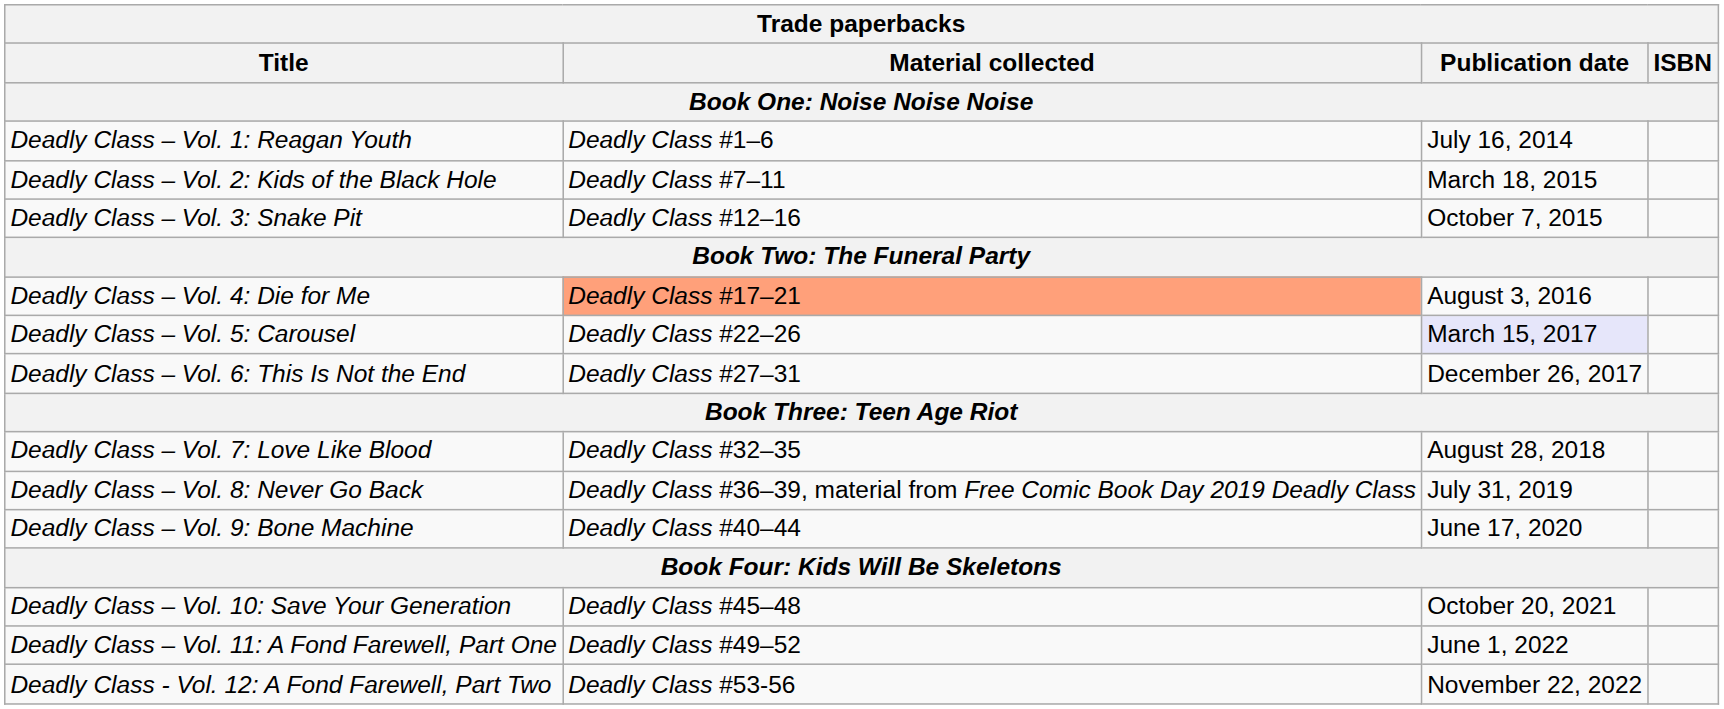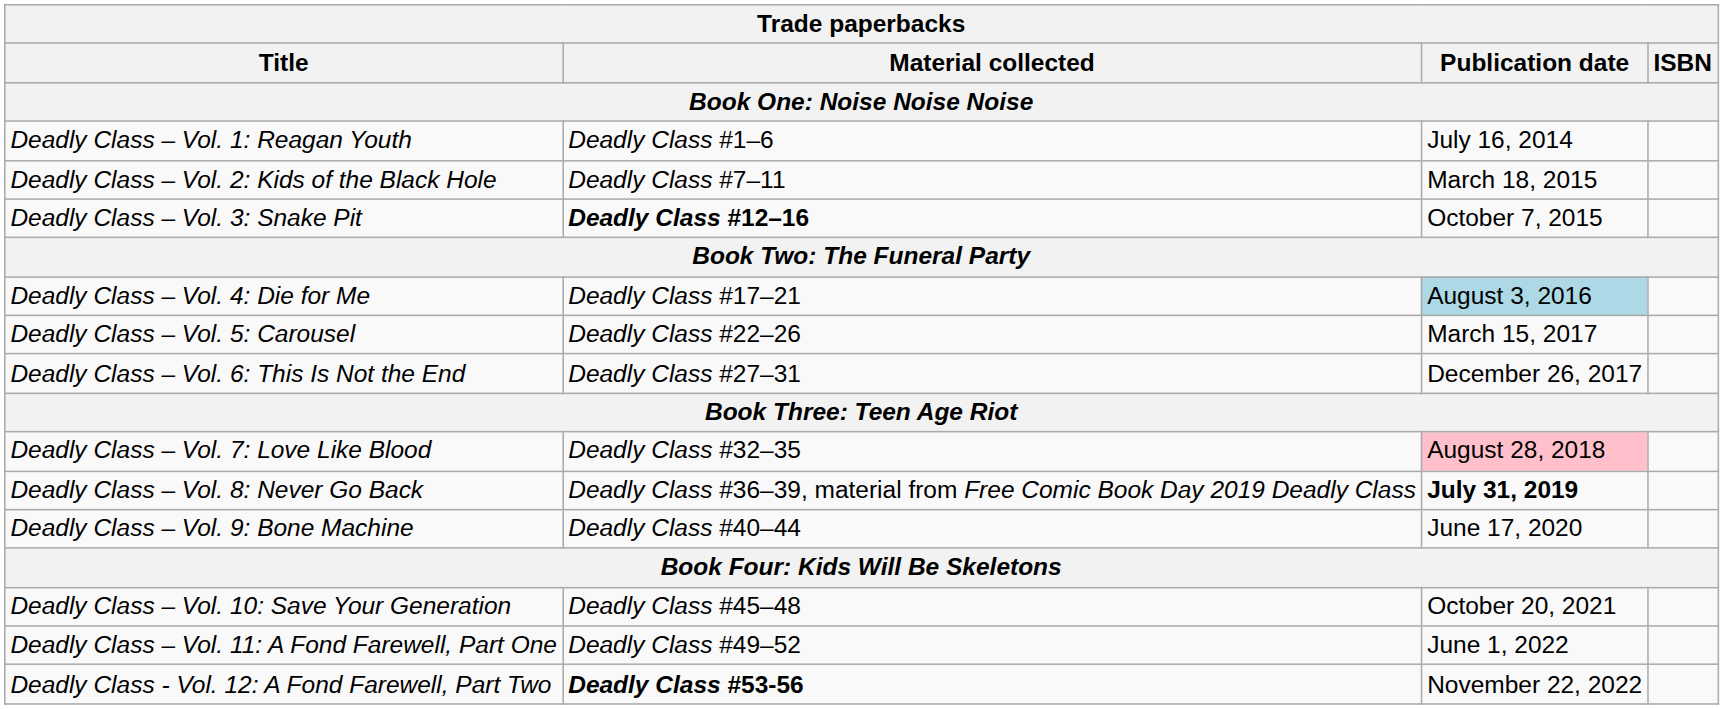(685, 218) normal -> (689, 218) bold
(685, 295) lightsalmon background -> (685, 295) no background
(1510, 295) no background -> (1510, 295) lightblue background
(1512, 334) lavender background -> (1512, 334) no background
(1516, 450) no background -> (1516, 450) pink background
(1500, 489) normal -> (1503, 489) bold
(682, 683) normal -> (686, 683) bold
